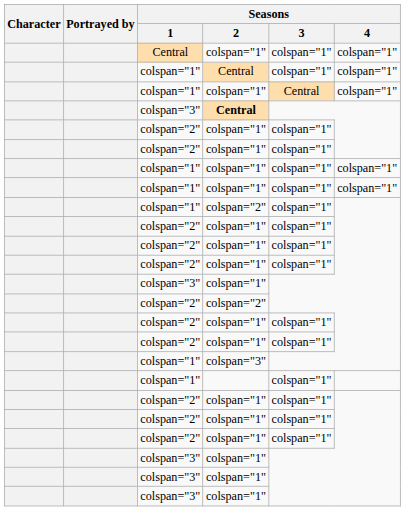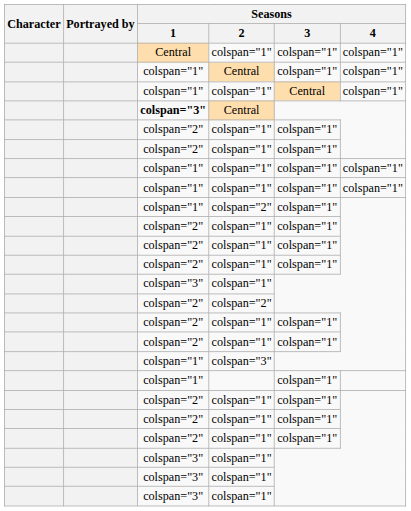(170, 110) normal -> (173, 110) bold
(236, 110) bold -> (242, 110) normal
